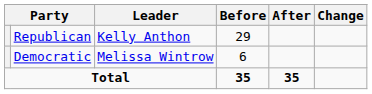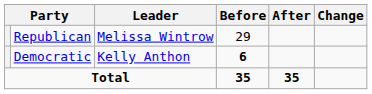(144, 36) Kelly Anthon -> (155, 36) Melissa Wintrow
(155, 57) Melissa Wintrow -> (144, 57) Kelly Anthon
(243, 57) normal -> (243, 57) bold
